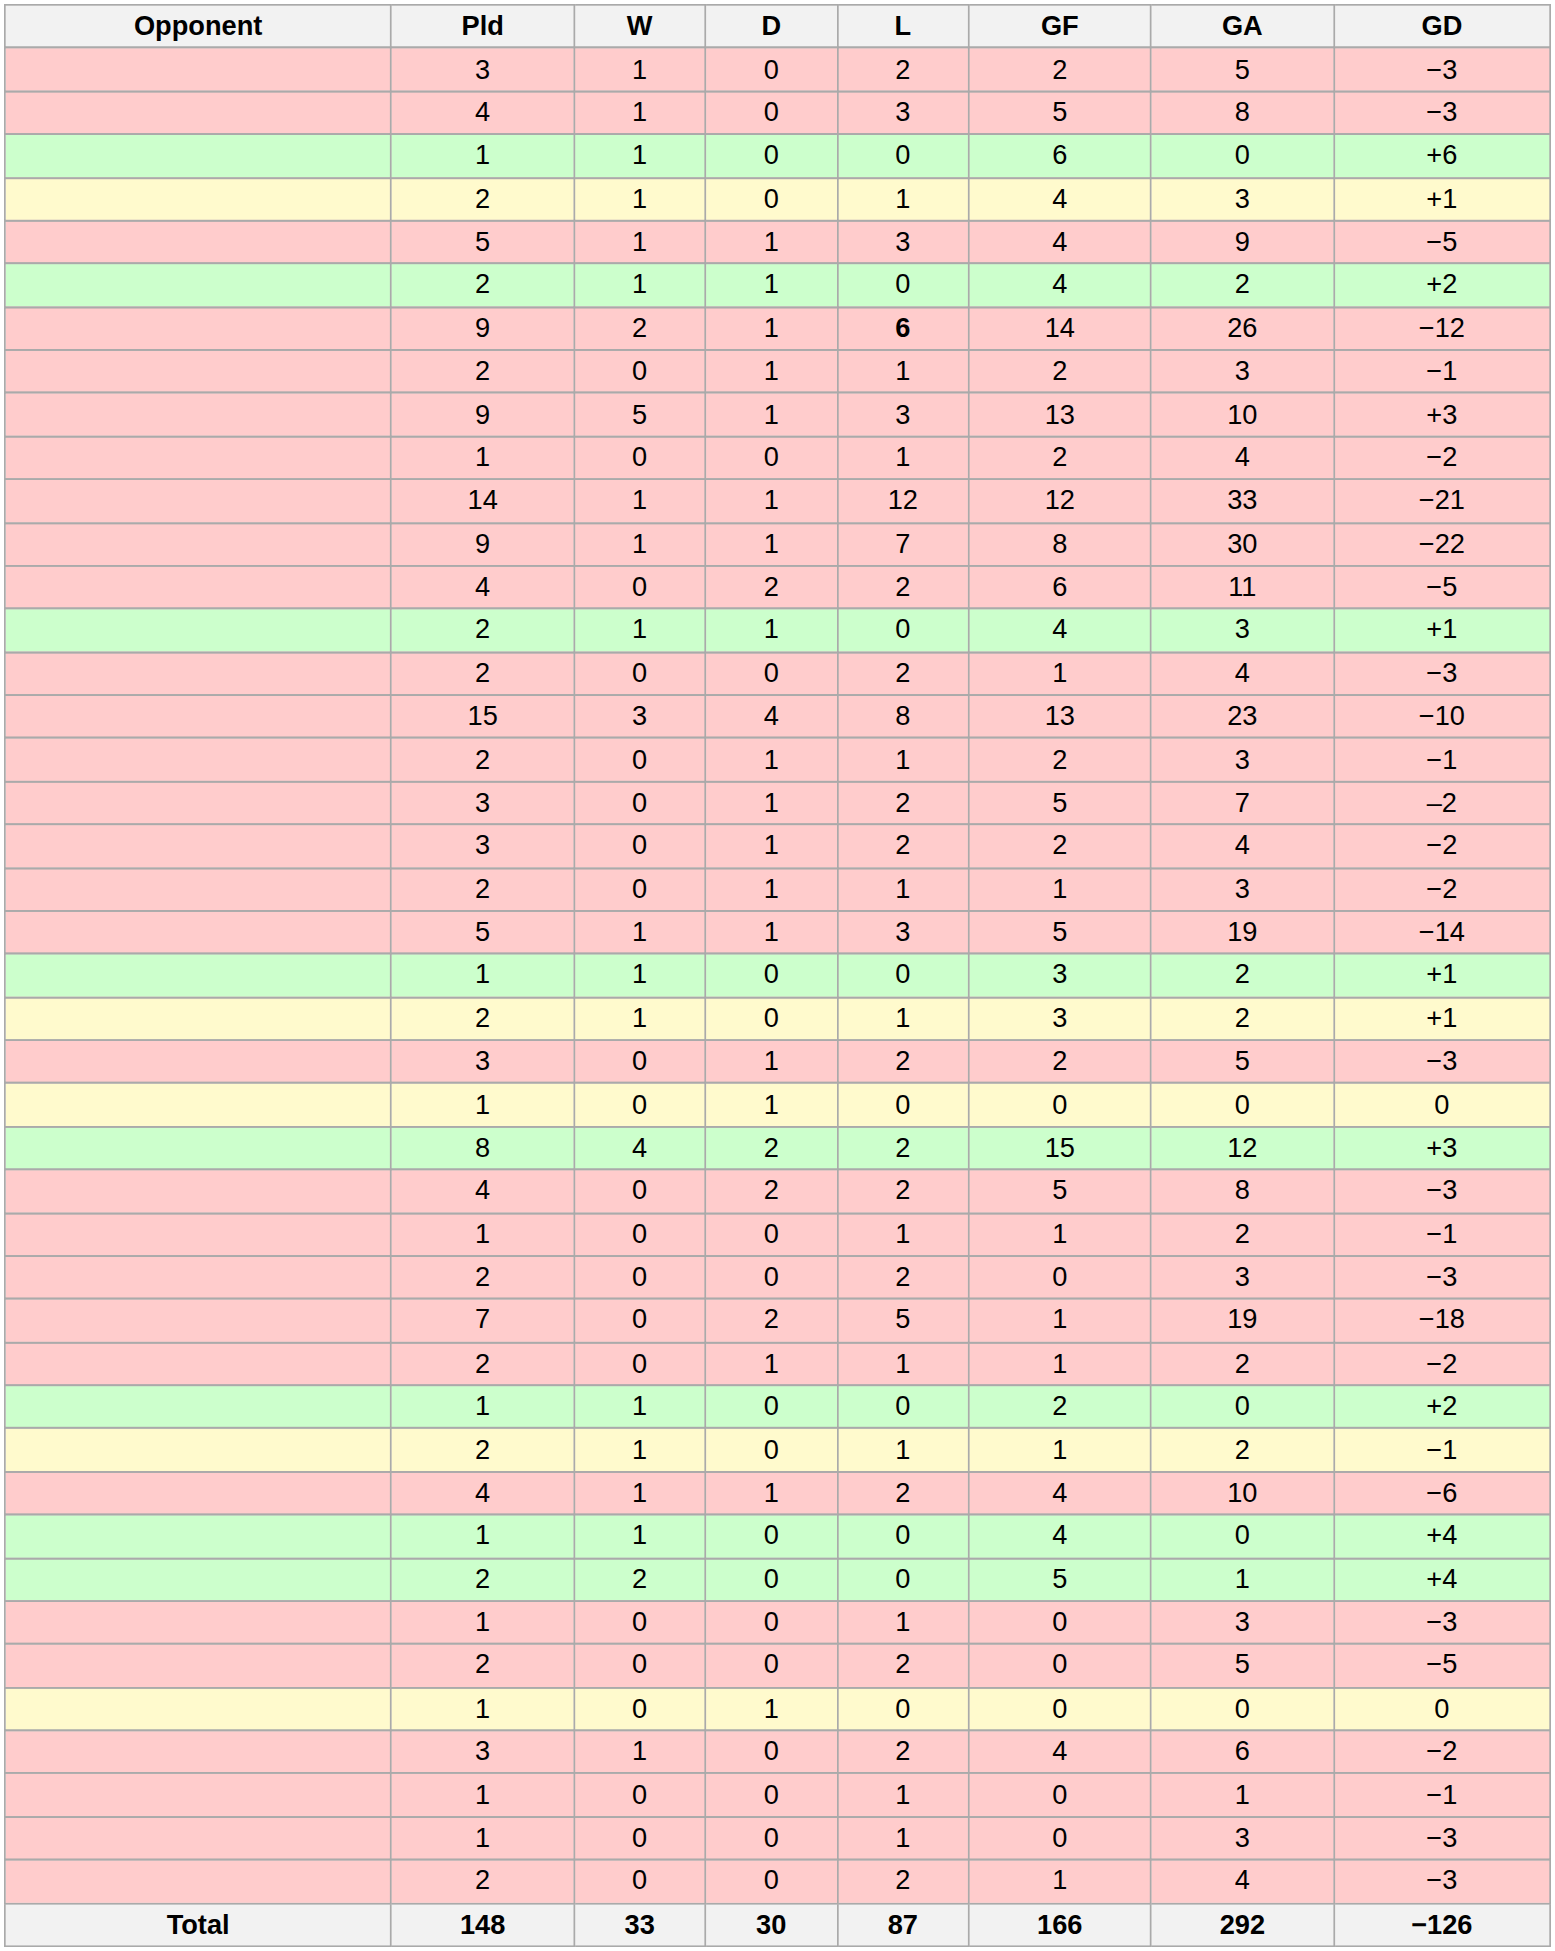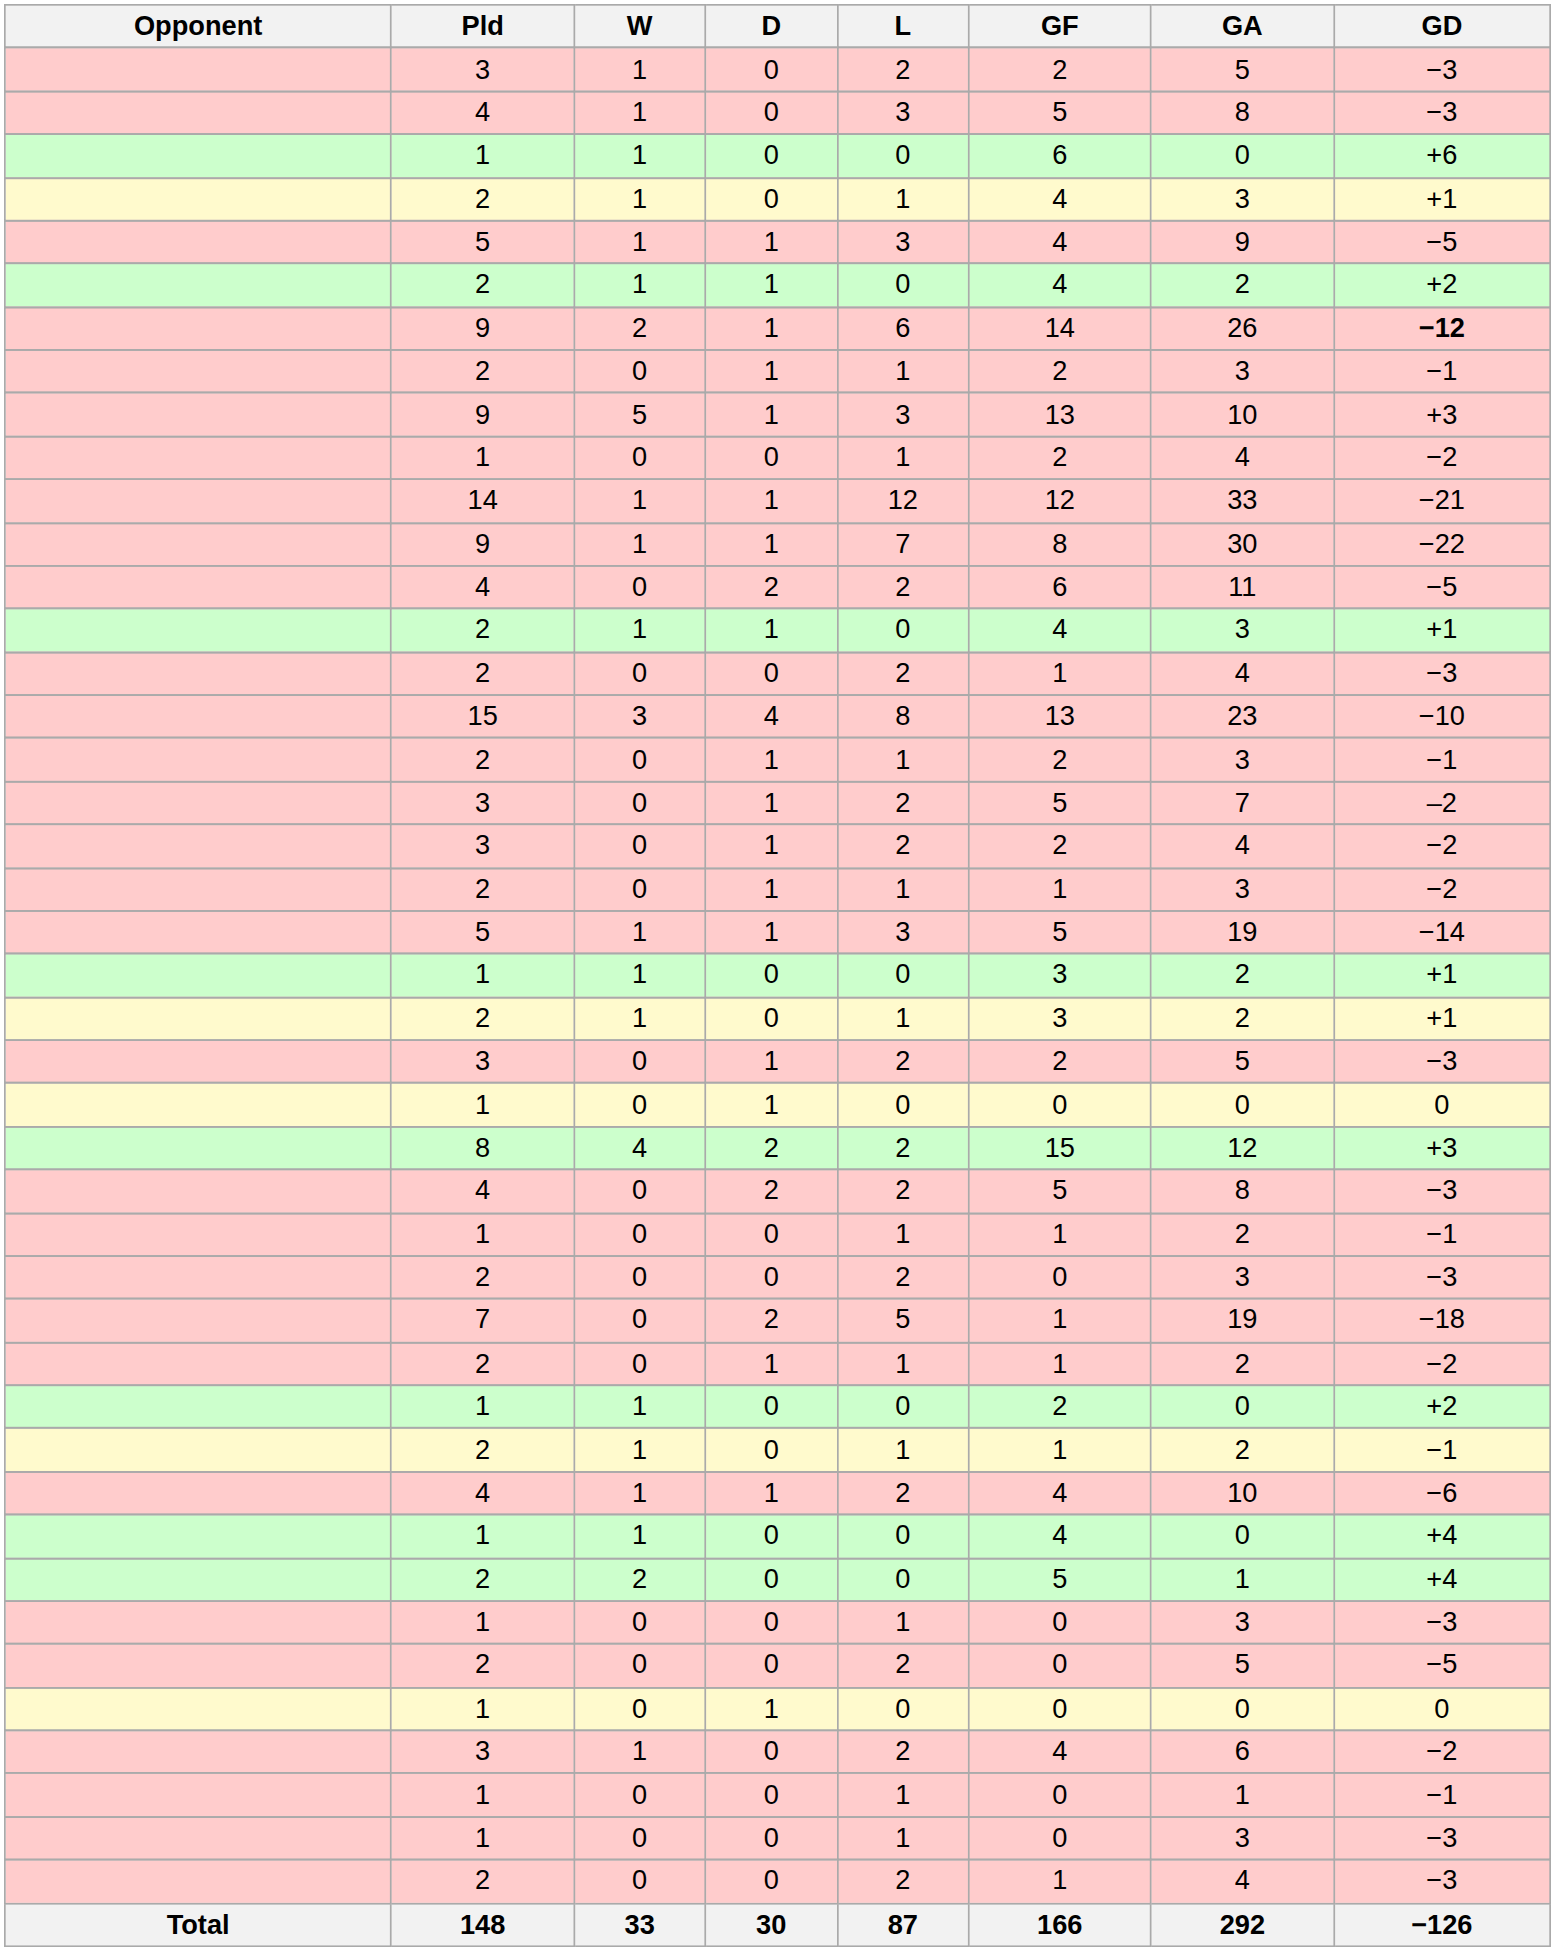(903, 328) bold -> (903, 328) normal
(1442, 328) normal -> (1442, 328) bold
